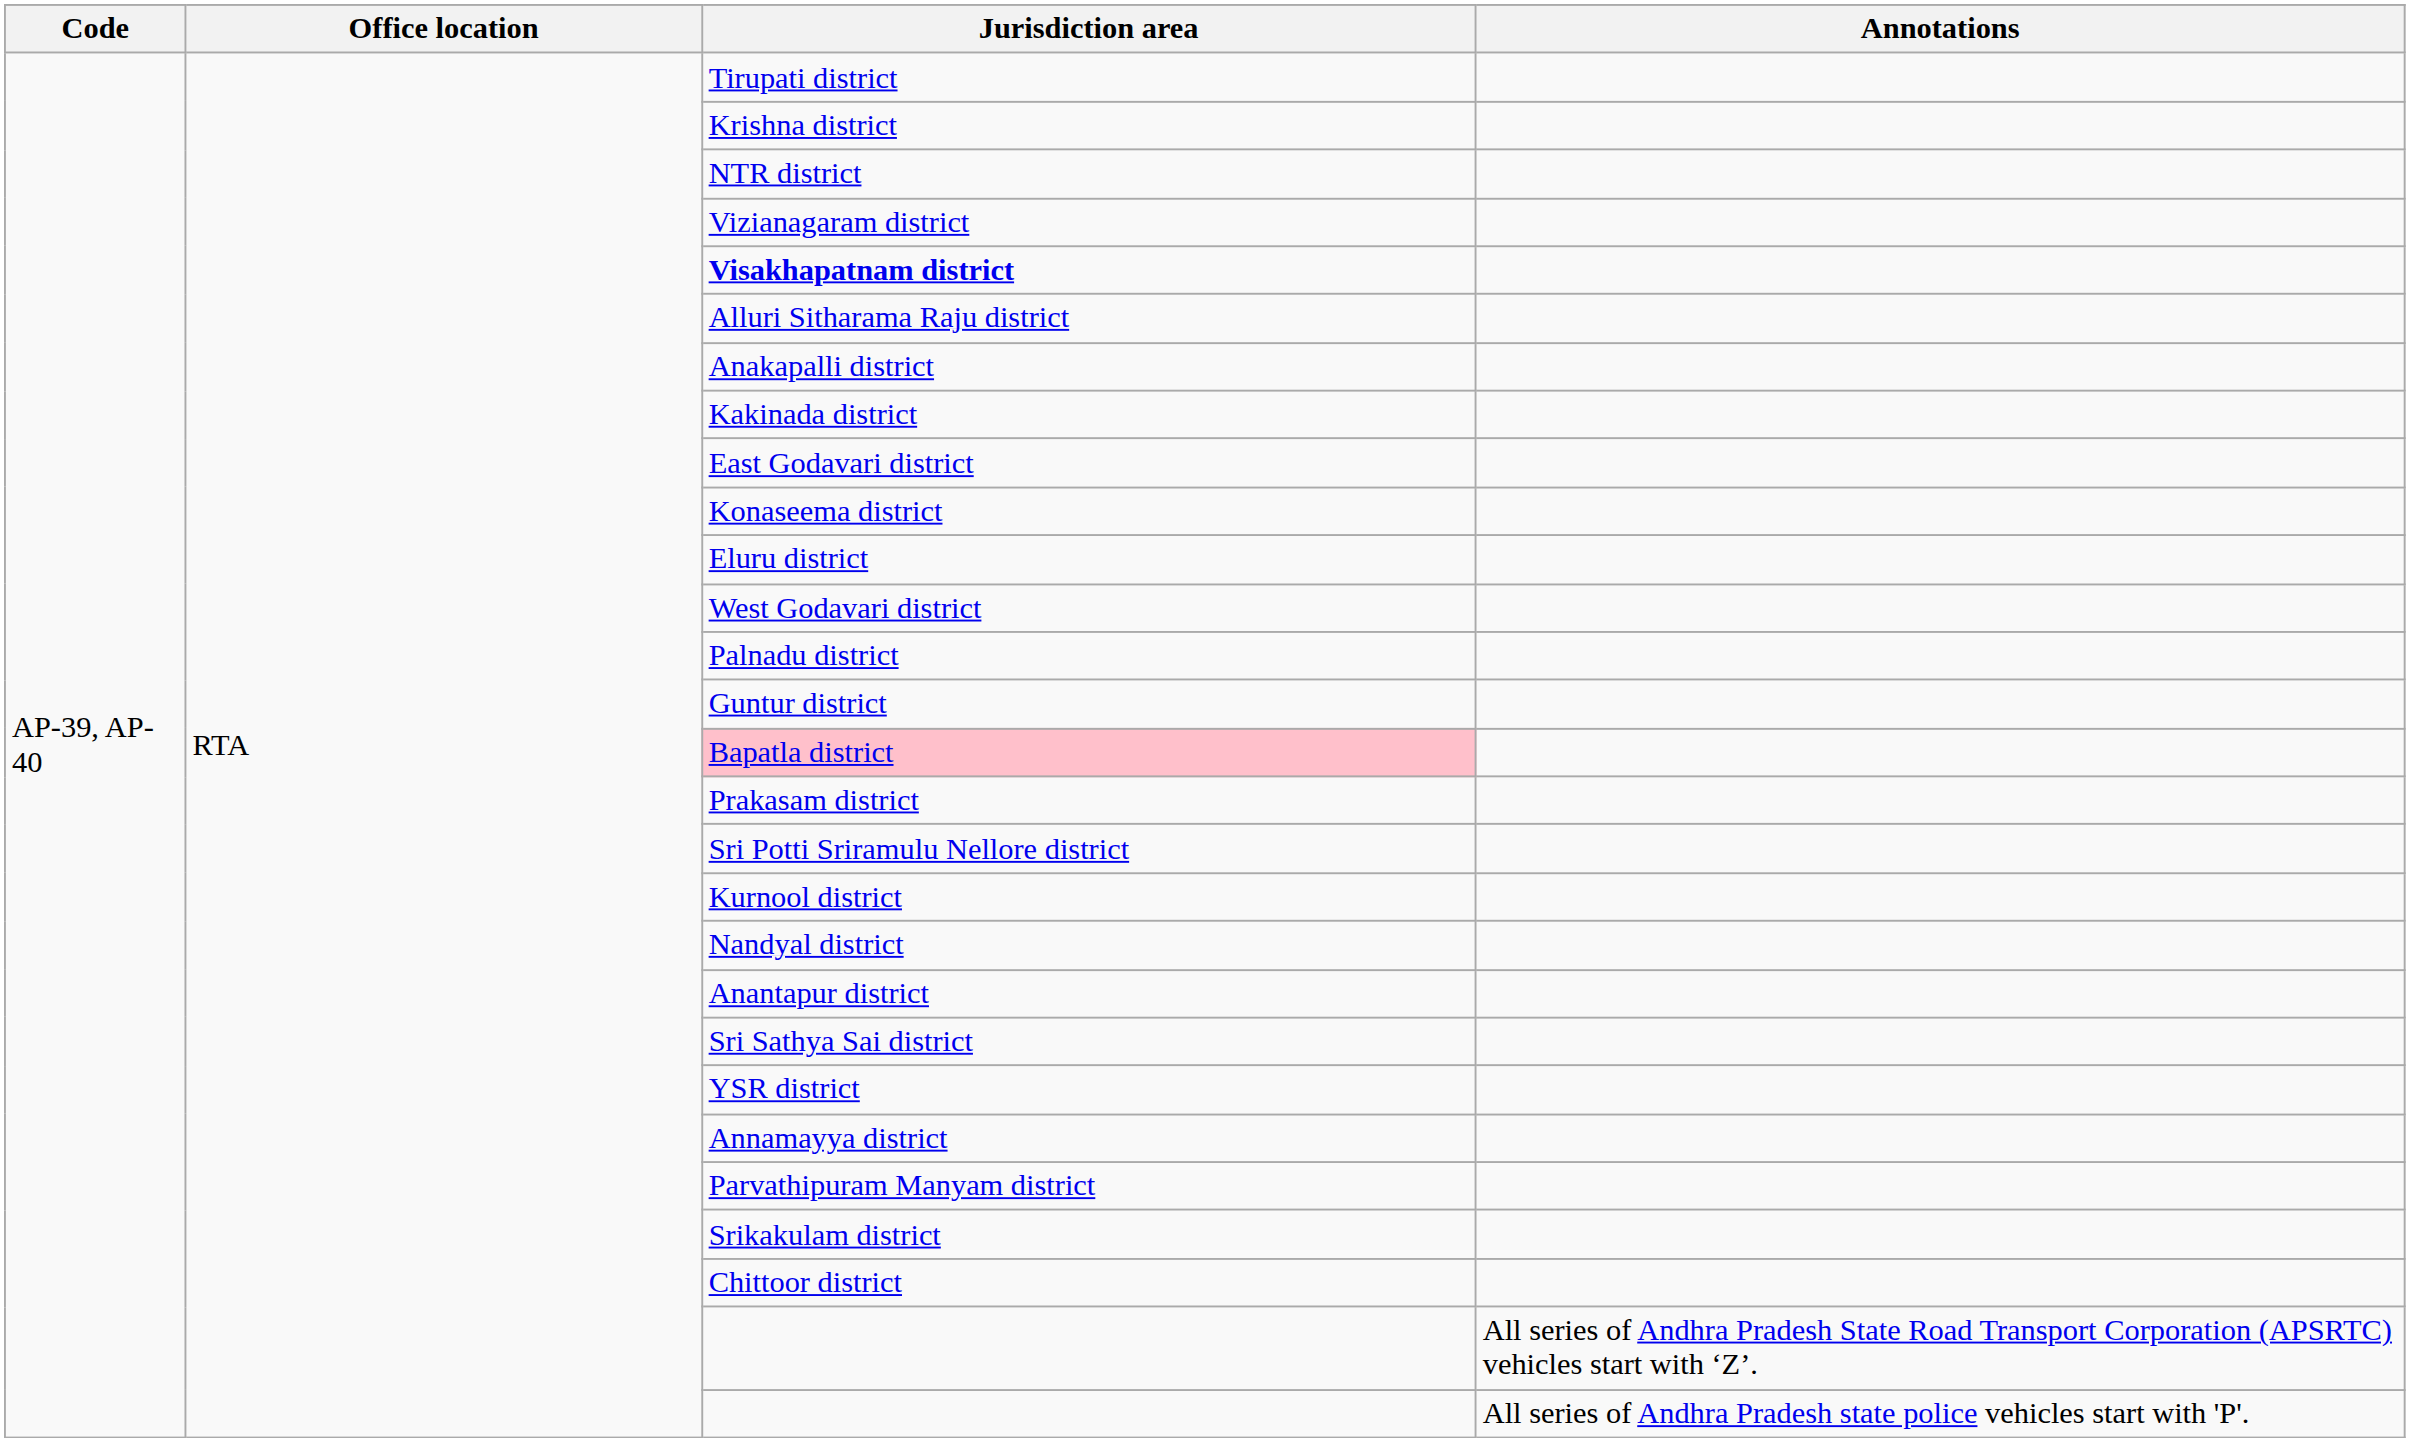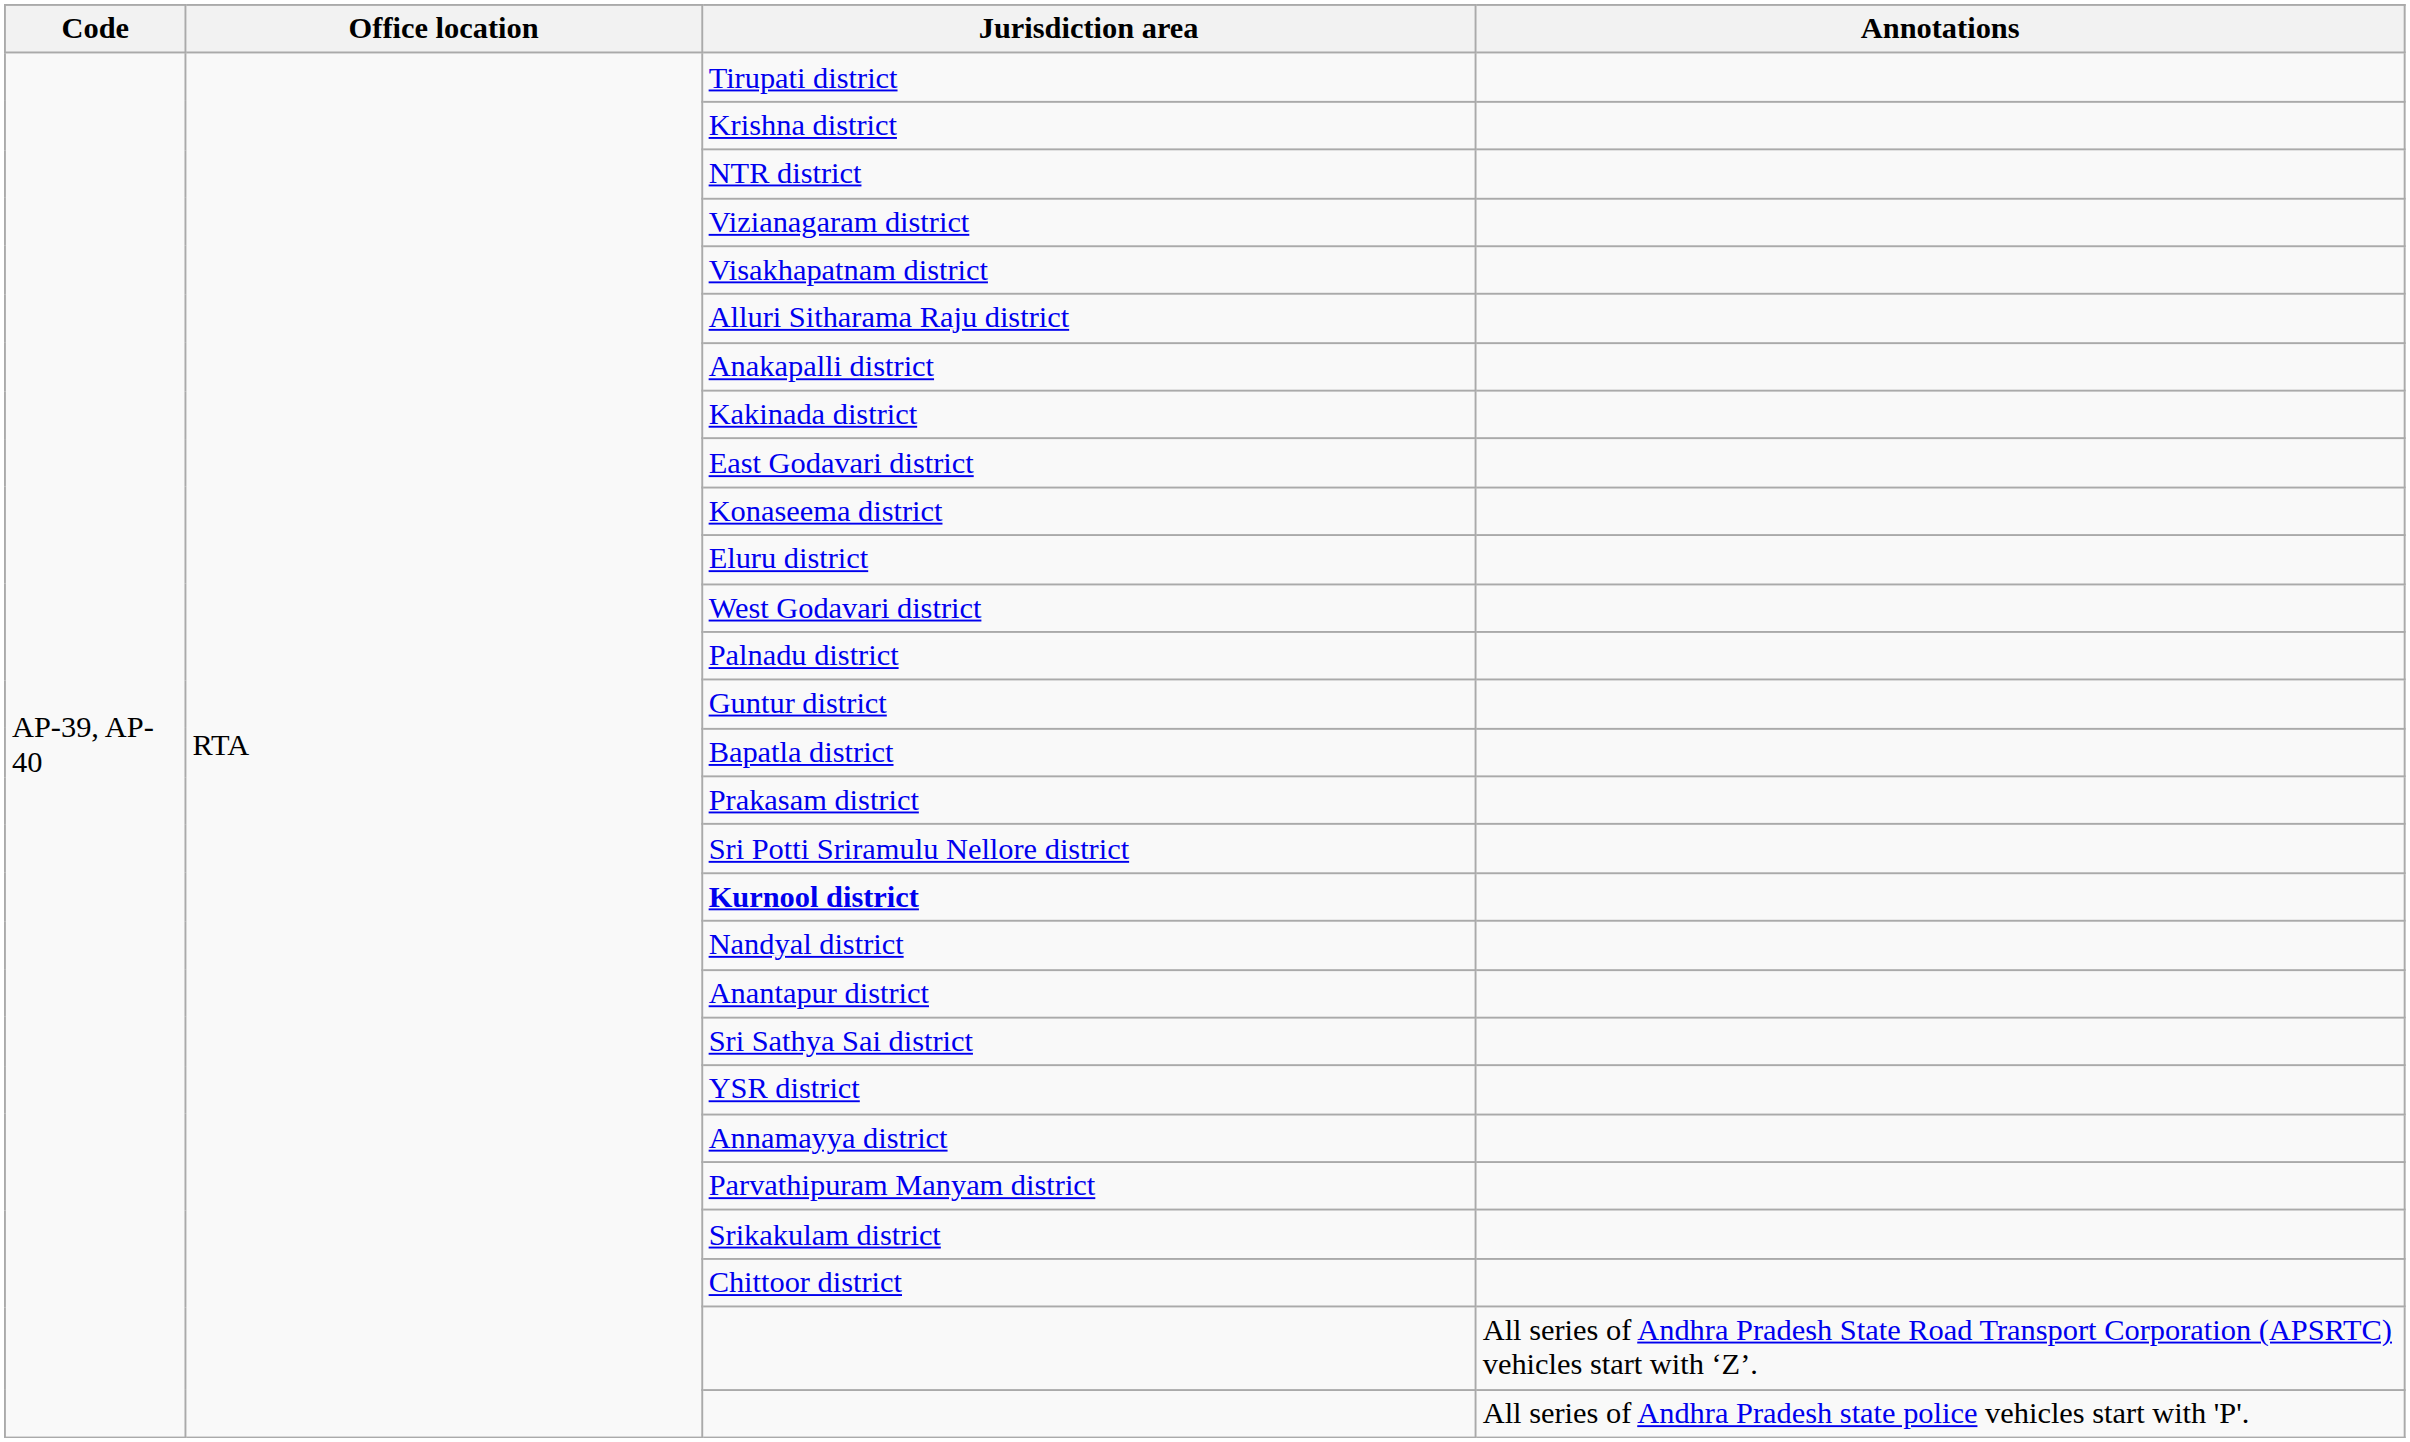(861, 269) bold -> (848, 269) normal
(801, 751) pink background -> (801, 751) no background
(805, 896) normal -> (814, 896) bold
